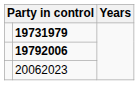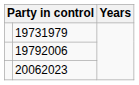(41, 32) bold -> (41, 32) normal
(41, 51) bold -> (41, 51) normal
